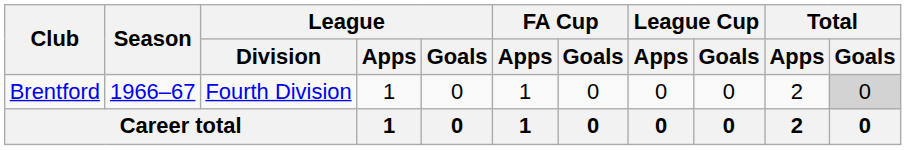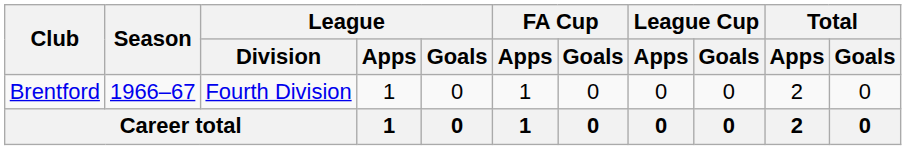(865, 91) lightgrey background -> (865, 91) no background
